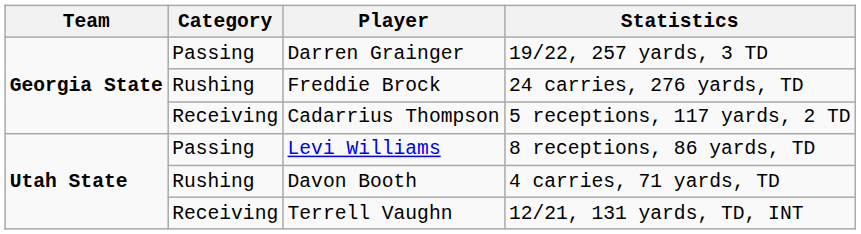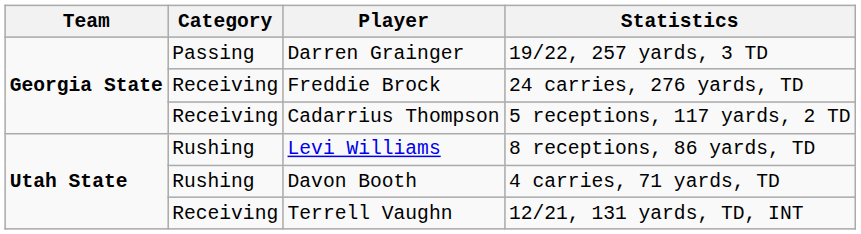(213, 85) Rushing -> (225, 85) Receiving
(213, 149) Passing -> (213, 149) Rushing
